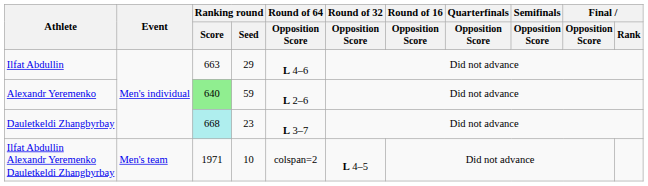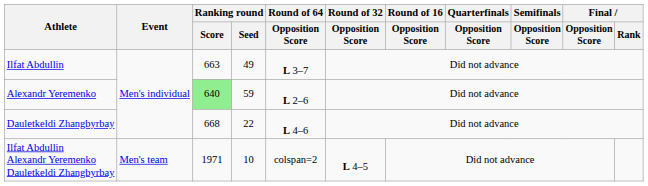(249, 65) 29 -> (249, 65) 49
(296, 71) L 4–6 -> (296, 71) L 3–7
(212, 124) paleturquoise background -> (212, 124) no background
(249, 124) 23 -> (249, 124) 22
(296, 130) L 3–7 -> (296, 130) L 4–6
